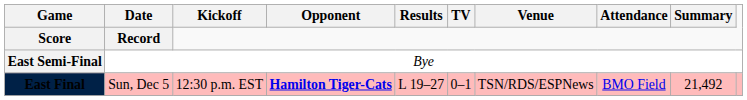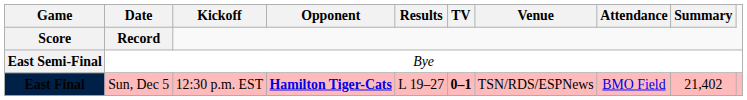(461, 84) normal -> (461, 84) bold
(703, 84) 21,492 -> (703, 84) 21,402
